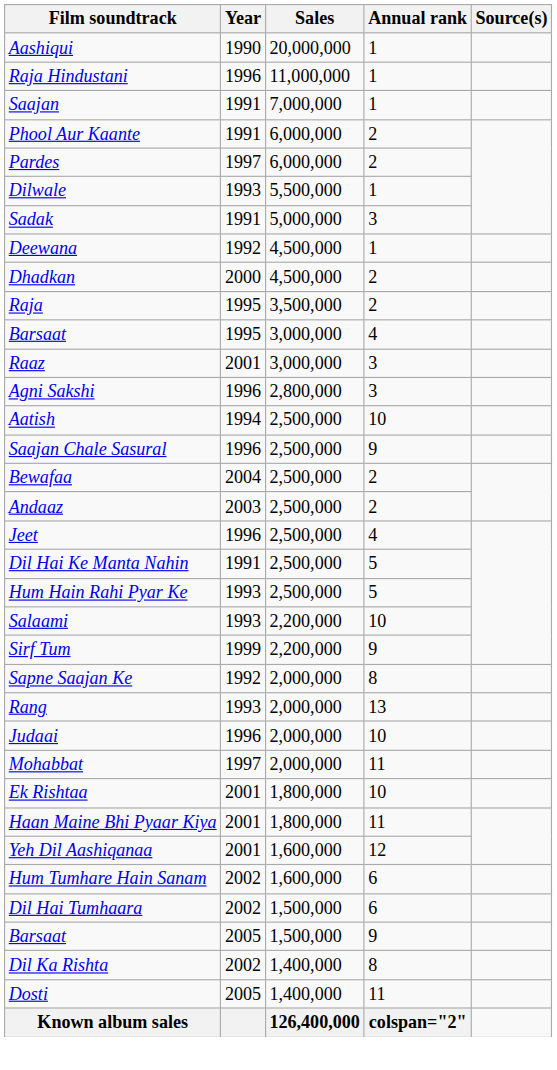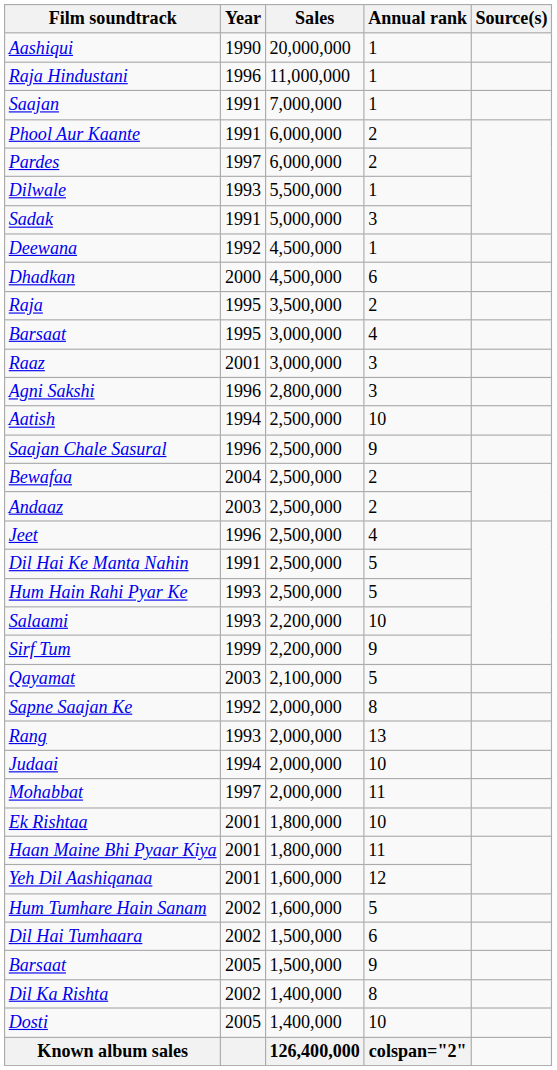(373, 276) 2 -> (373, 276) 6
+ row: (42, 678)
(243, 735) 1996 -> (243, 764) 1994
(373, 879) 6 -> (373, 907) 5
(377, 993) 11 -> (377, 1022) 10
